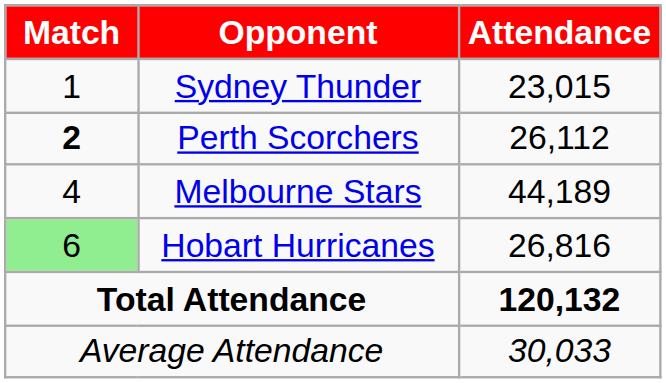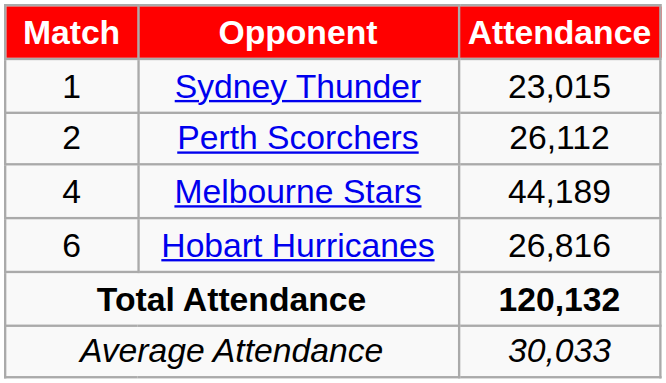(72, 139) bold -> (72, 139) normal
(72, 245) lightgreen background -> (72, 245) no background
